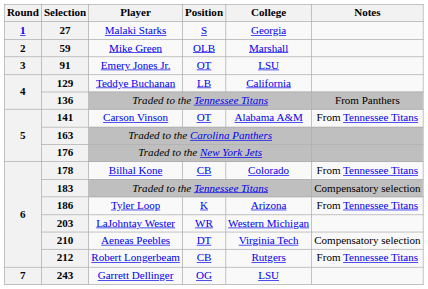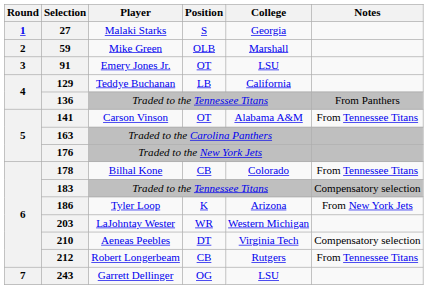(367, 205) From Tennessee Titans -> (367, 205) From New York Jets
